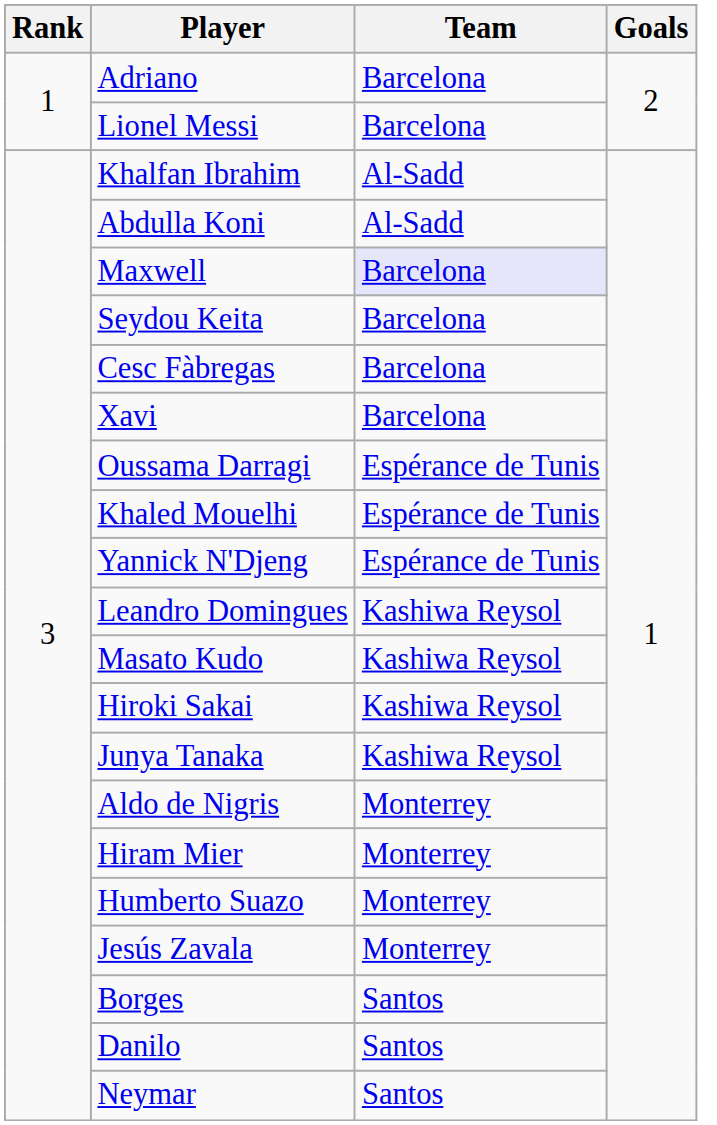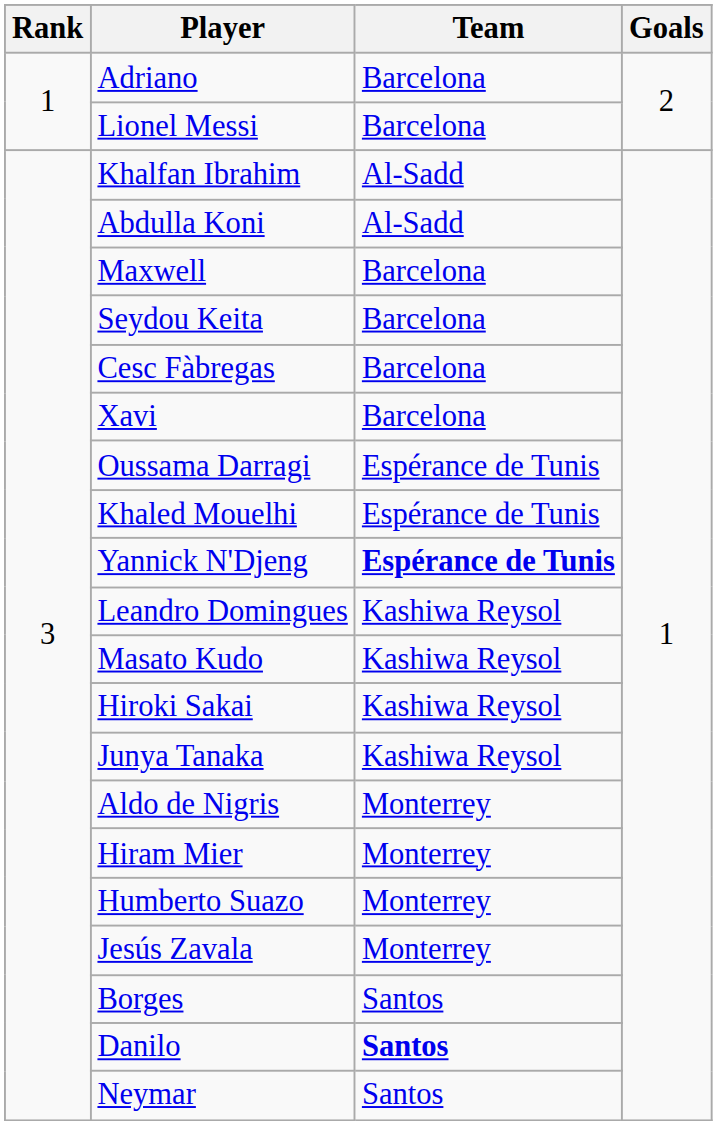(424, 271) lavender background -> (424, 271) no background
(481, 561) normal -> (488, 561) bold
(403, 1046) normal -> (405, 1046) bold
